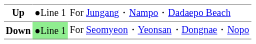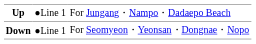(50, 30) lightgreen background -> (50, 30) no background
